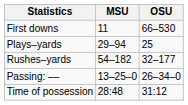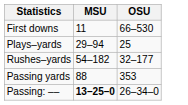+ row: (38, 76)
(117, 76) normal -> (95, 92) bold
- row: (50, 92)
